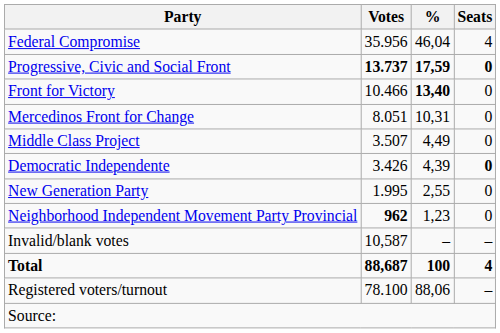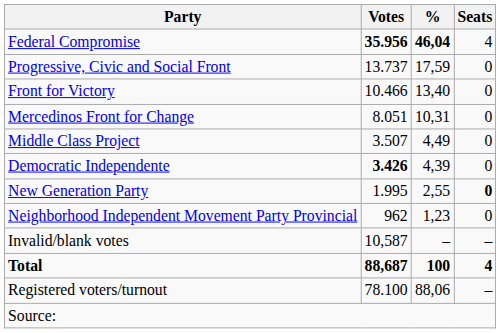(386, 41) normal -> (386, 41) bold
(433, 41) normal -> (433, 41) bold
(386, 66) bold -> (386, 66) normal
(433, 66) bold -> (433, 66) normal
(488, 66) bold -> (488, 66) normal
(433, 91) bold -> (433, 91) normal
(390, 166) normal -> (390, 166) bold
(488, 166) bold -> (488, 166) normal
(488, 191) normal -> (488, 191) bold
(396, 215) bold -> (396, 215) normal
